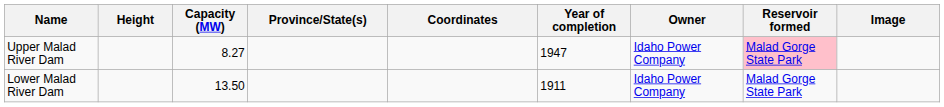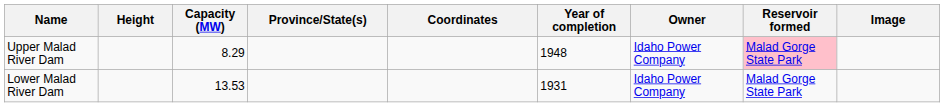(233, 53) 8.27 -> (233, 53) 8.29
(554, 53) 1947 -> (554, 53) 1948
(230, 85) 13.50 -> (230, 85) 13.53
(553, 85) 1911 -> (554, 85) 1931
